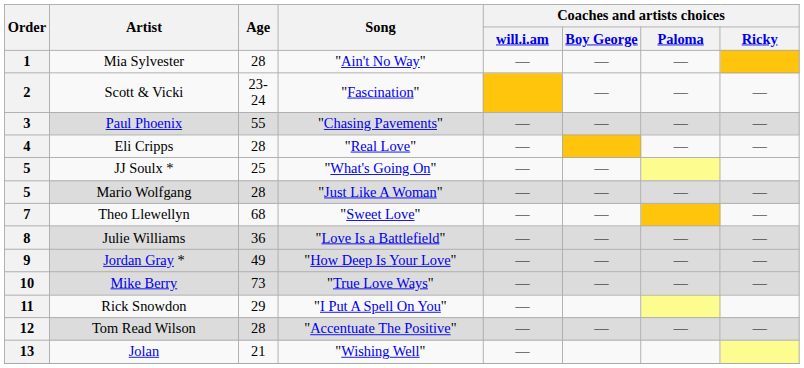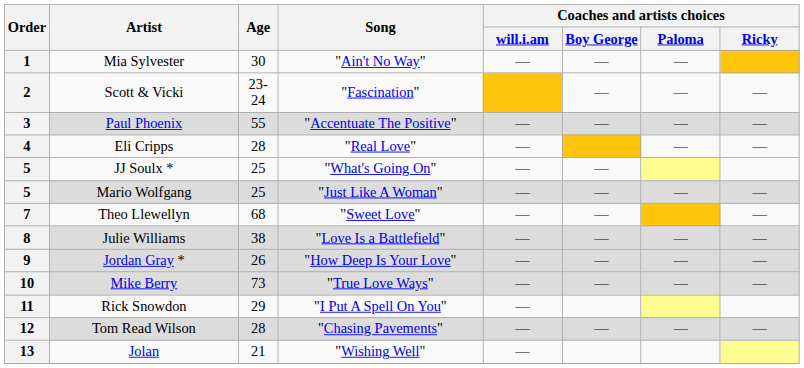(258, 61) 28 -> (258, 61) 30
(380, 123) "Chasing Pavements" -> (380, 123) "Accentuate The Positive"
(258, 191) 28 -> (258, 191) 25
(258, 237) 36 -> (258, 237) 38
(258, 260) 49 -> (258, 260) 26
(380, 329) "Accentuate The Positive" -> (380, 329) "Chasing Pavements"
